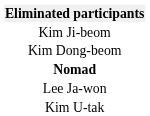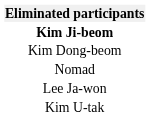(75, 32) normal -> (75, 32) bold
(75, 70) bold -> (75, 70) normal
